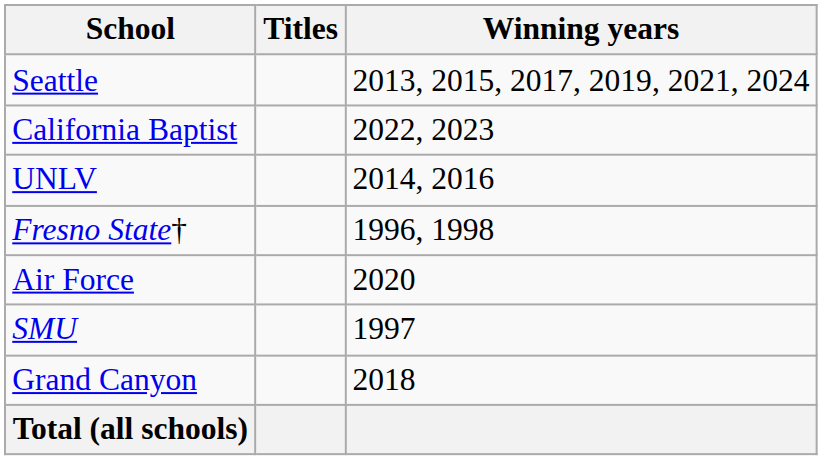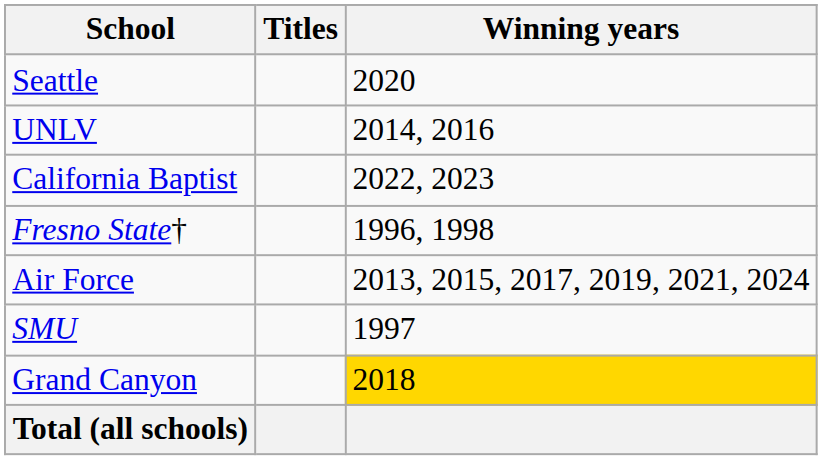(581, 79) 2013, 2015, 2017, 2019, 2021, 2024 -> (384, 79) 2020
rows swapped: (125, 129) <-> (55, 179)
(384, 279) 2020 -> (581, 279) 2013, 2015, 2017, 2019, 2021, 2024
(384, 379) no background -> (384, 379) gold background
